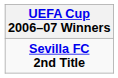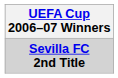(59, 55) no background -> (59, 55) lightgrey background
